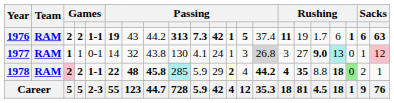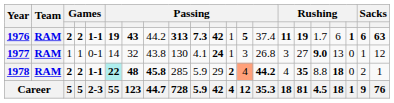(133, 36) normal -> (133, 36) bold
(231, 36) bold -> (231, 36) normal
(302, 36) normal -> (302, 36) bold
(69, 54) bold -> (69, 54) normal
(218, 54) normal -> (218, 54) bold
(266, 54) lightgrey background -> (266, 54) no background
(338, 54) paleturquoise background -> (338, 54) no background
(380, 54) pink background -> (380, 54) no background
(69, 71) pink background -> (69, 71) no background
(114, 71) no background -> (114, 71) paleturquoise background
(180, 71) paleturquoise background -> (180, 71) no background
(231, 71) lightyellow background -> (231, 71) no background
(245, 71) no background -> (245, 71) lightsalmon background
(286, 71) bold -> (286, 71) normal
(352, 71) lightgreen background -> (352, 71) no background
